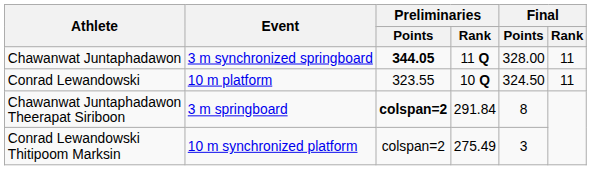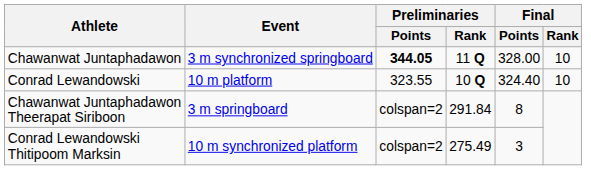(567, 58) 11 -> (563, 58) 10
(524, 80) 324.50 -> (519, 80) 324.40
(567, 80) 11 -> (563, 80) 10
(413, 110) bold -> (411, 110) normal
